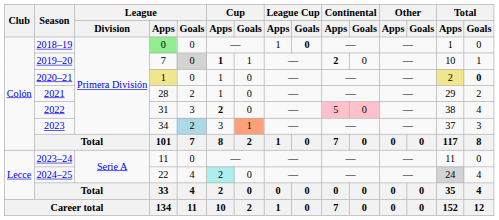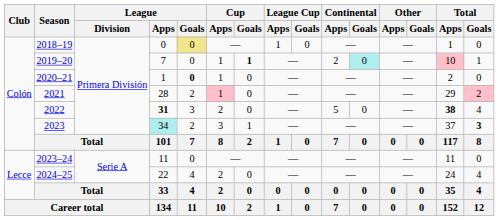(163, 45) lightgreen background -> (163, 45) no background
(192, 45) no background -> (192, 45) khaki background
(307, 45) bold -> (307, 45) normal
(192, 61) lightgrey background -> (192, 61) no background
(221, 61) bold -> (221, 61) normal
(249, 61) normal -> (249, 61) bold
(336, 61) bold -> (336, 61) normal
(364, 61) no background -> (364, 61) paleturquoise background
(450, 61) no background -> (450, 61) pink background
(163, 77) khaki background -> (163, 77) no background
(192, 77) normal -> (192, 77) bold
(450, 77) khaki background -> (450, 77) no background
(479, 77) bold -> (479, 77) normal
(221, 93) no background -> (221, 93) pink background
(479, 93) no background -> (479, 93) pink background
(163, 110) normal -> (163, 110) bold
(221, 110) bold -> (221, 110) normal
(336, 110) pink background -> (336, 110) no background
(364, 110) pink background -> (364, 110) no background
(450, 110) normal -> (450, 110) bold
(163, 126) no background -> (163, 126) paleturquoise background
(192, 126) lightblue background -> (192, 126) no background
(249, 126) lightsalmon background -> (249, 126) no background
(479, 126) normal -> (479, 126) bold
(221, 175) paleturquoise background -> (221, 175) no background
(450, 175) lightgrey background -> (450, 175) no background
